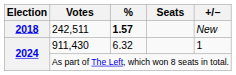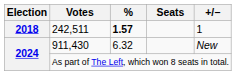(207, 29) New -> (199, 29) 1
(199, 45) 1 -> (207, 45) New
